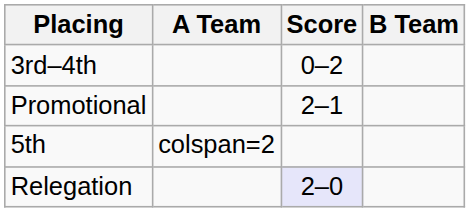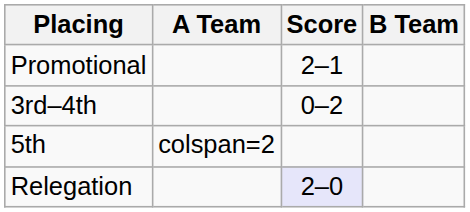rows swapped: (79, 105) <-> (54, 65)
